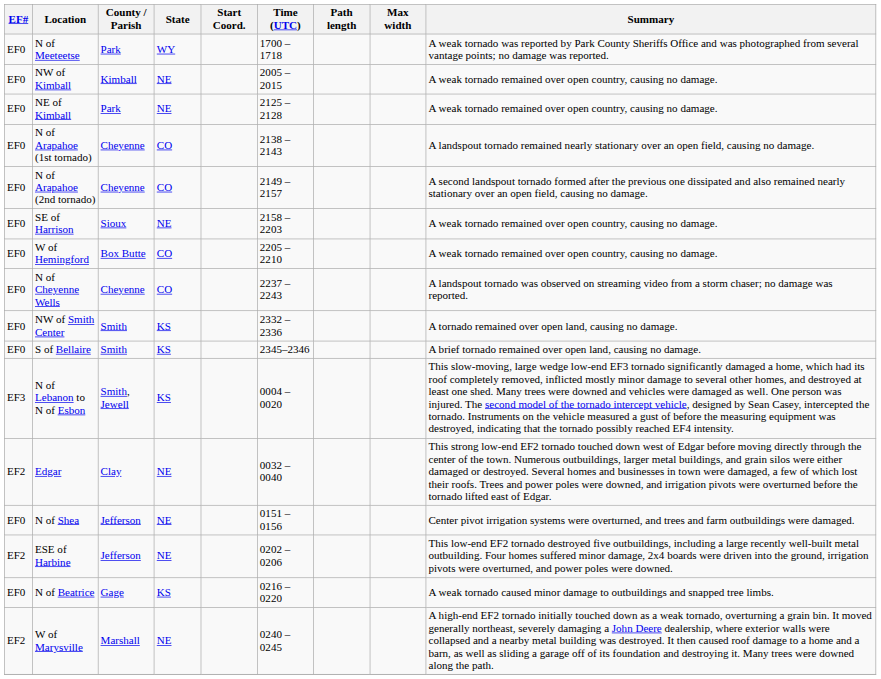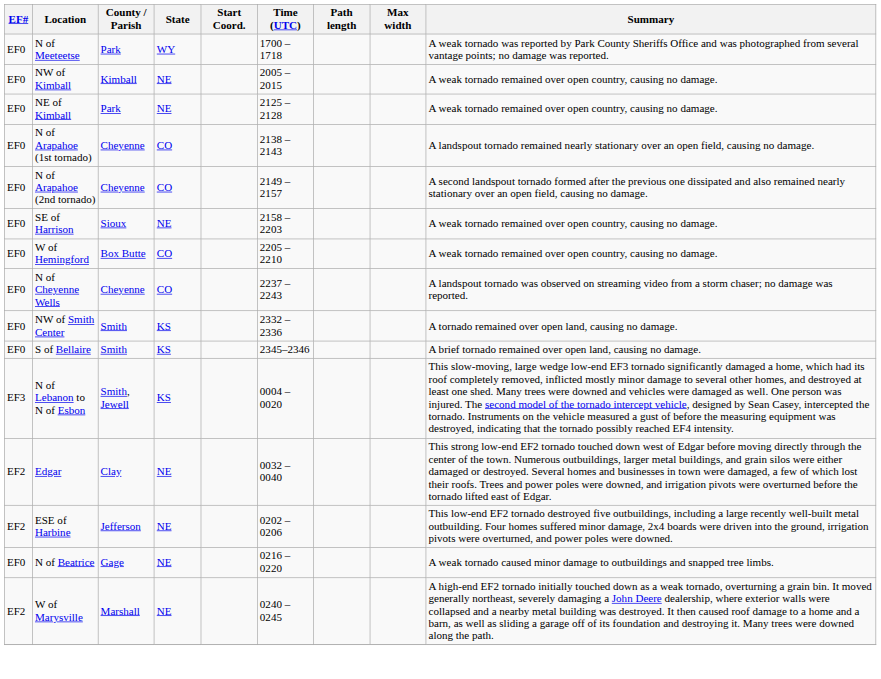- row: (57, 520)
(164, 592) KS -> (164, 562) NE
